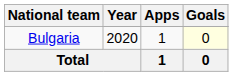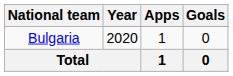(206, 37) lightyellow background -> (206, 37) no background
